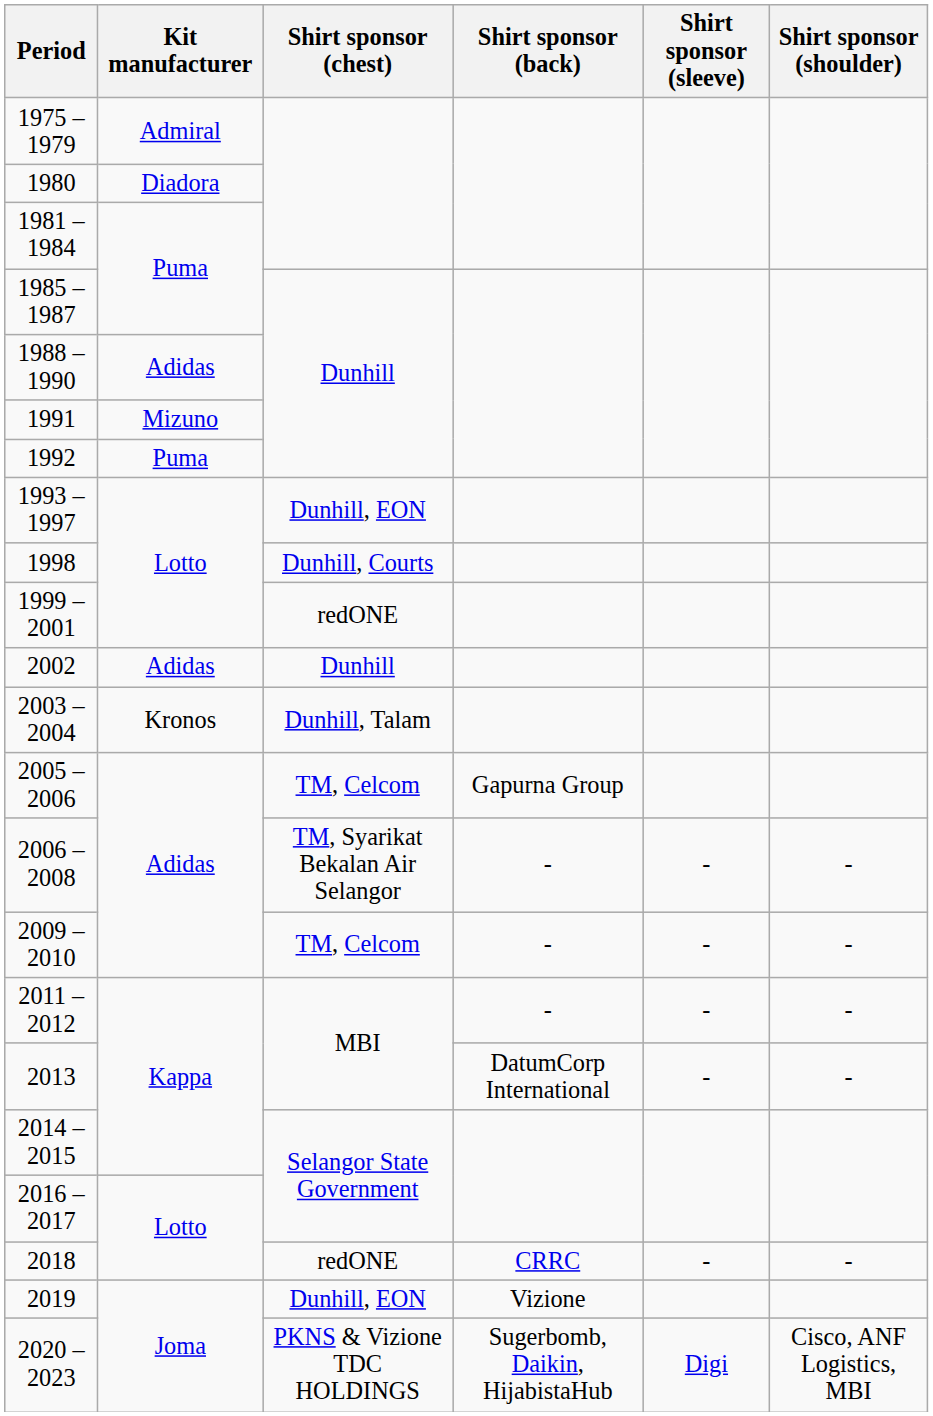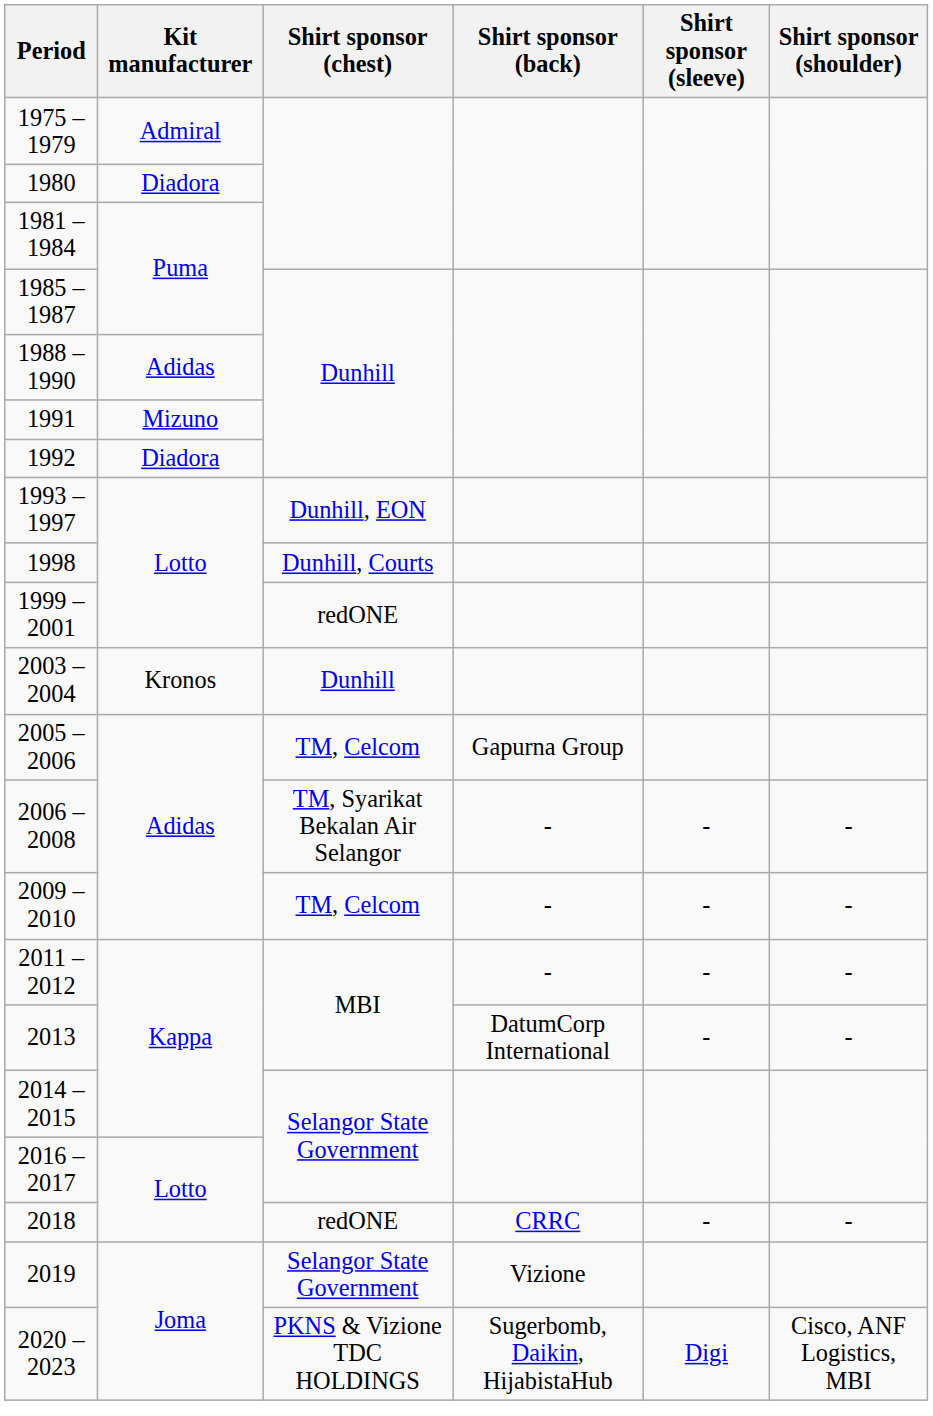(180, 457) Puma -> (180, 457) Diadora
- row: (51, 666)
(358, 719) Dunhill, Talam -> (358, 680) Dunhill
(358, 1298) Dunhill, EON -> (358, 1273) Selangor State Government
